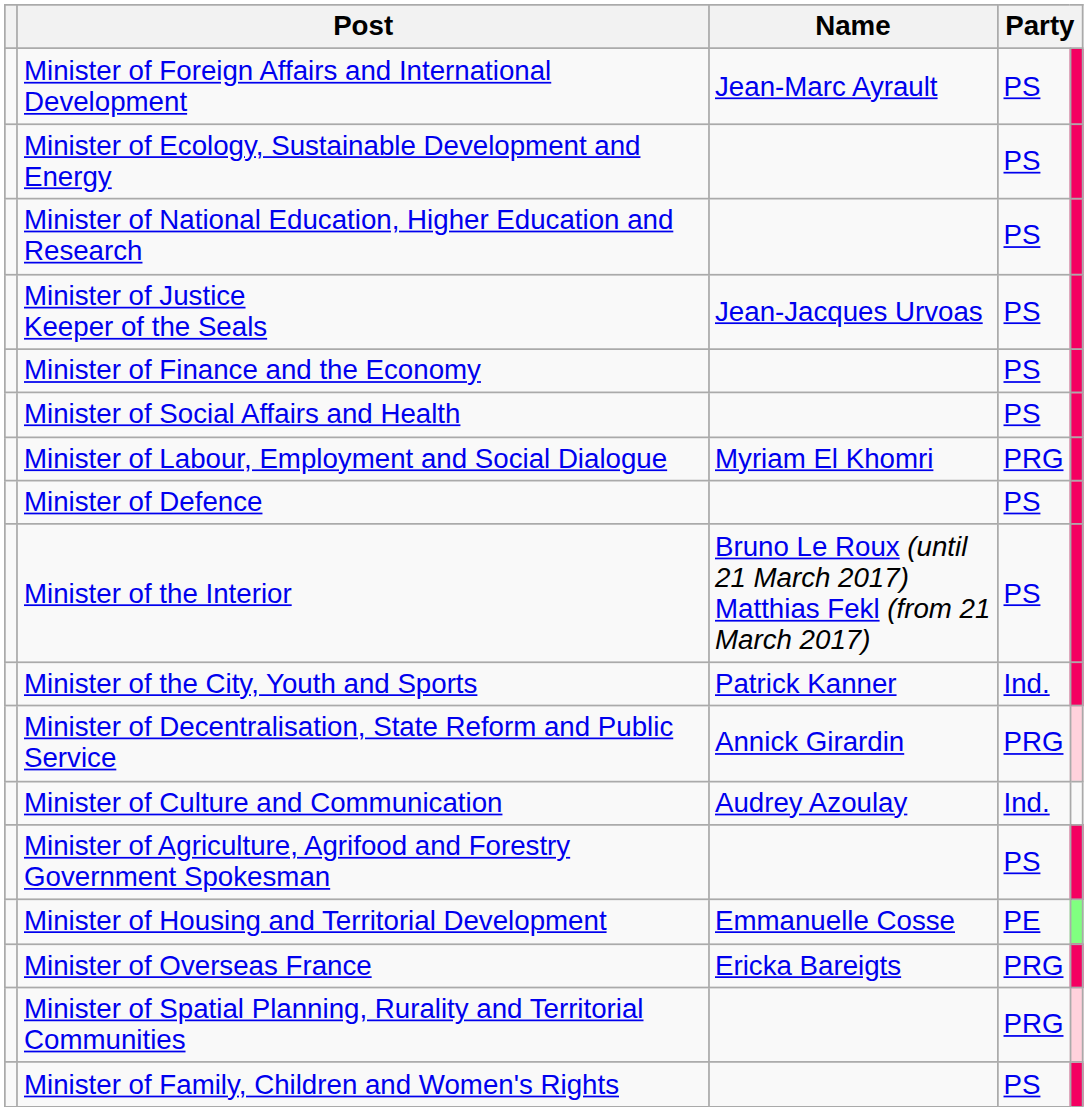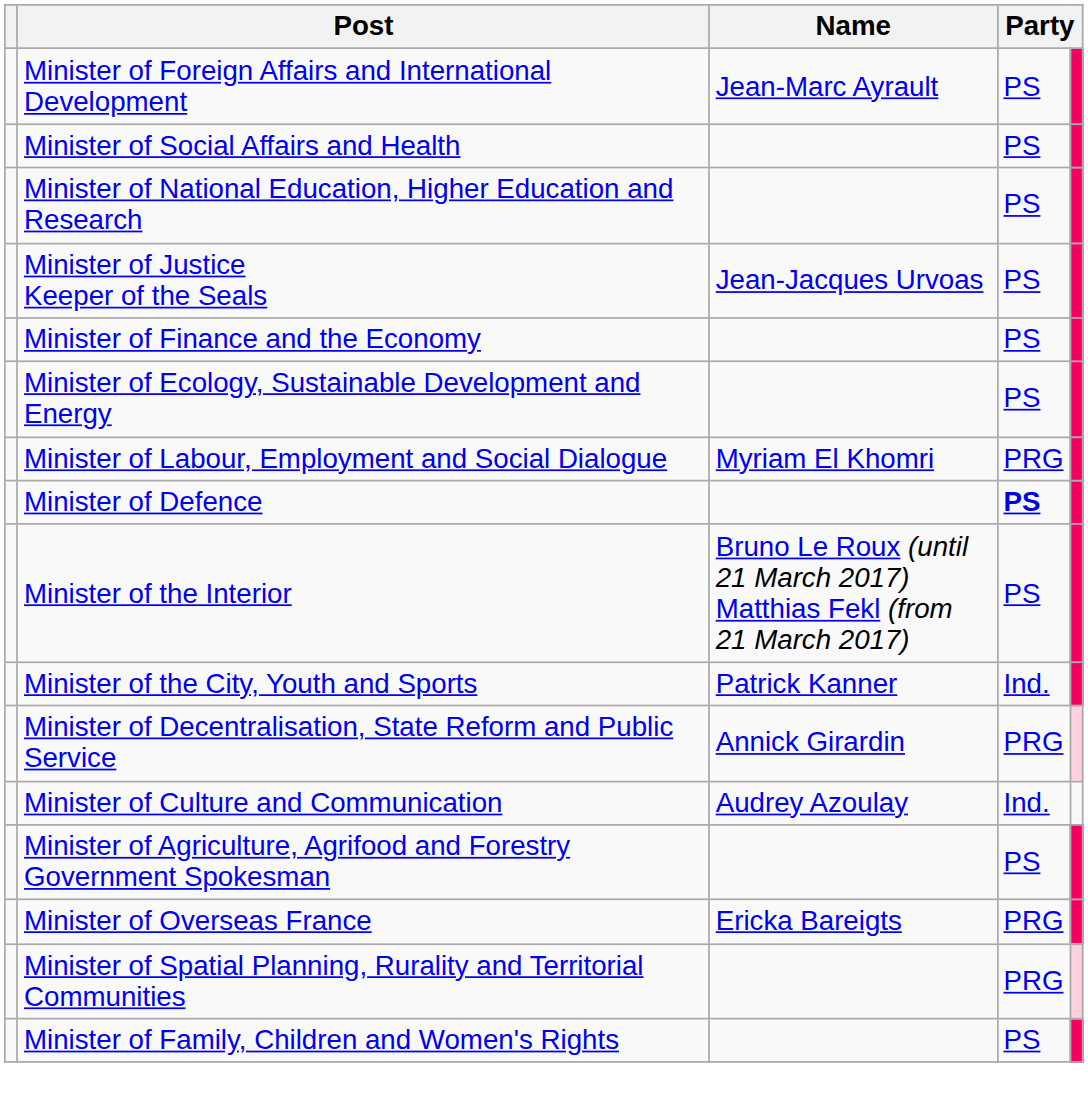rows swapped: (332, 160) <-> (242, 414)
(1022, 502) normal -> (1022, 502) bold
- row: (315, 921)
